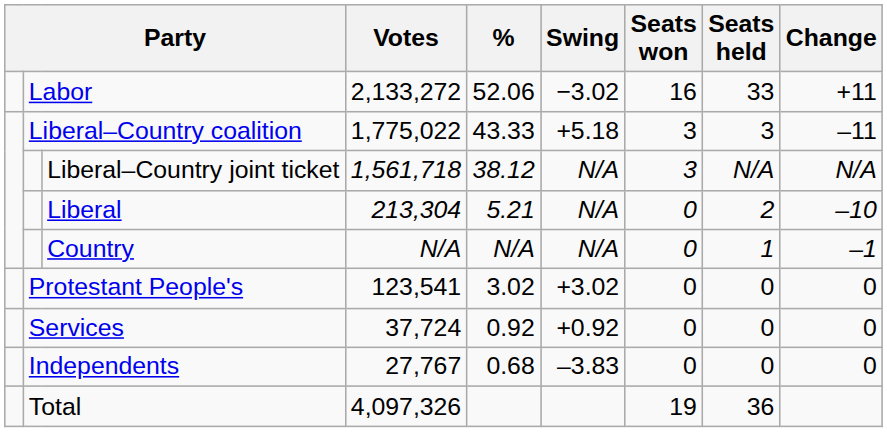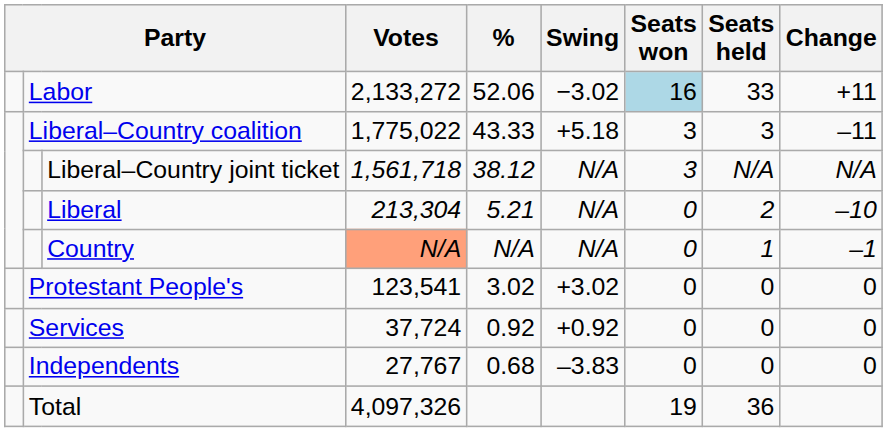(683, 91) no background -> (683, 91) lightblue background
(441, 248) no background -> (441, 248) lightsalmon background
